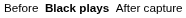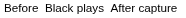(77, 8) bold -> (74, 8) normal
